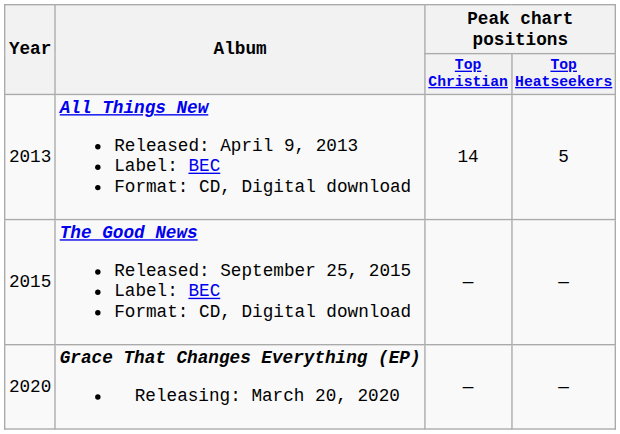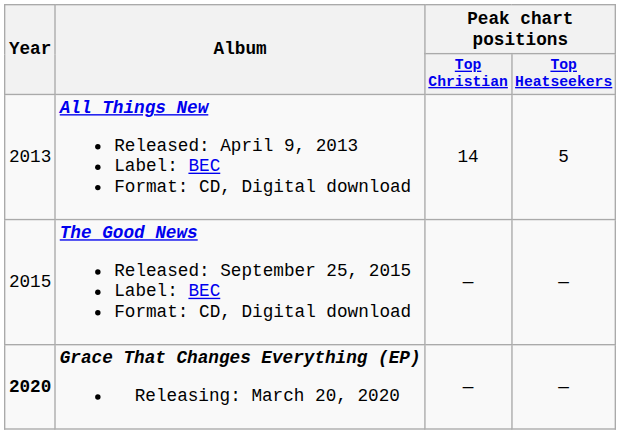(30, 387) normal -> (30, 387) bold
